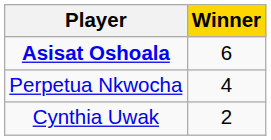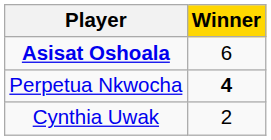(226, 85) normal -> (226, 85) bold
